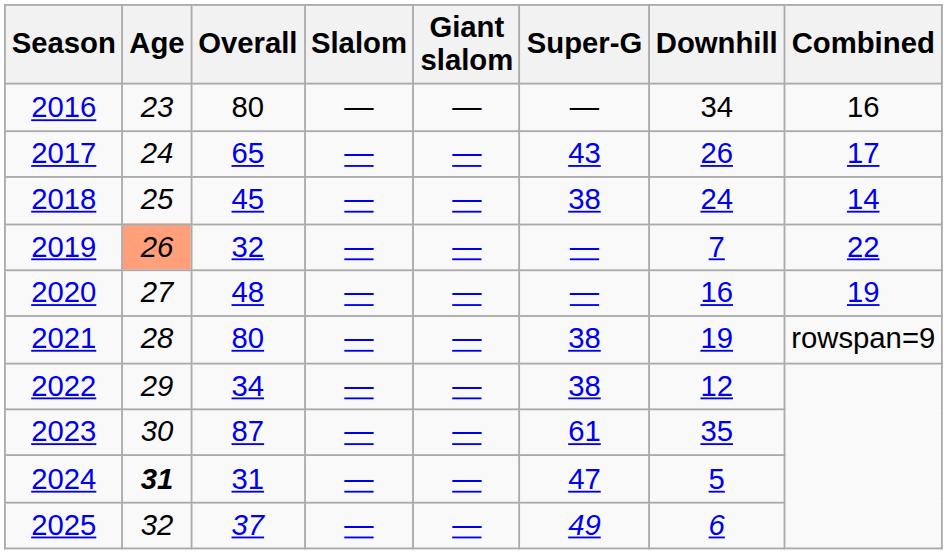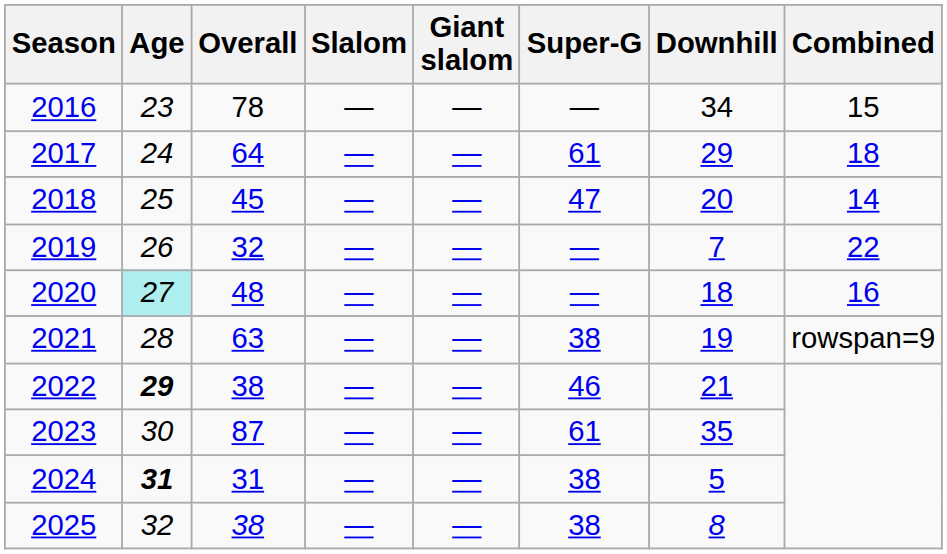(248, 107) 80 -> (248, 107) 78
(863, 107) 16 -> (863, 107) 15
(248, 153) 65 -> (248, 153) 64
(584, 153) 43 -> (584, 153) 61
(717, 153) 26 -> (717, 153) 29
(863, 153) 17 -> (863, 153) 18
(584, 199) 38 -> (584, 199) 47
(717, 199) 24 -> (717, 199) 20
(157, 246) lightsalmon background -> (157, 246) no background
(157, 292) no background -> (157, 292) paleturquoise background
(717, 292) 16 -> (717, 292) 18
(863, 292) 19 -> (863, 292) 16
(248, 339) 80 -> (248, 339) 63
(157, 385) normal -> (157, 385) bold
(248, 385) 34 -> (248, 385) 38
(584, 385) 38 -> (584, 385) 46
(717, 385) 12 -> (717, 385) 21
(584, 478) 47 -> (584, 478) 38
(248, 525) 37 -> (248, 525) 38
(584, 525) 49 -> (584, 525) 38
(717, 525) 6 -> (717, 525) 8
